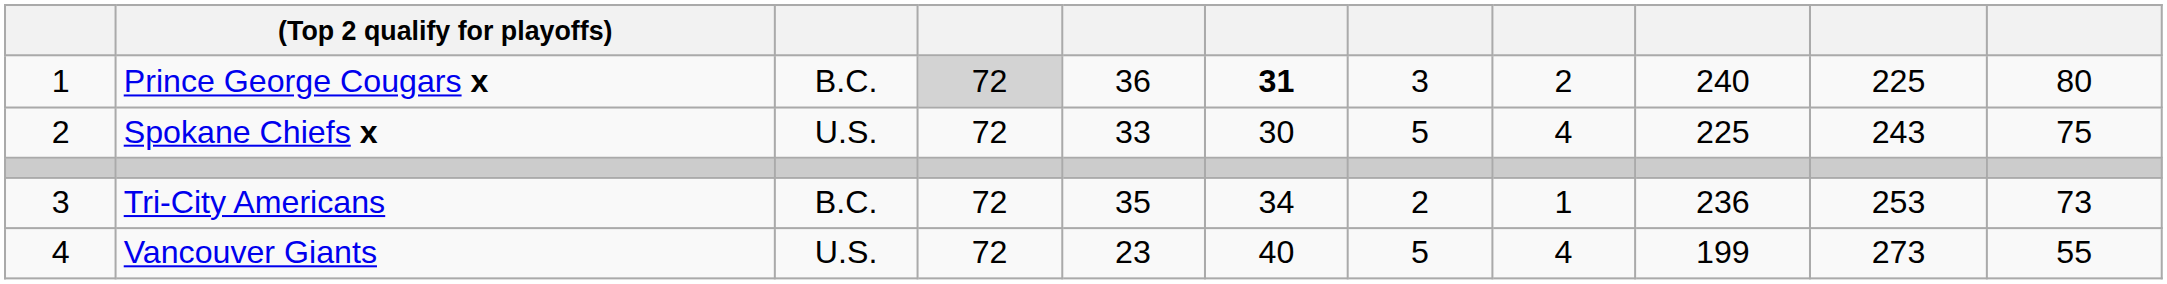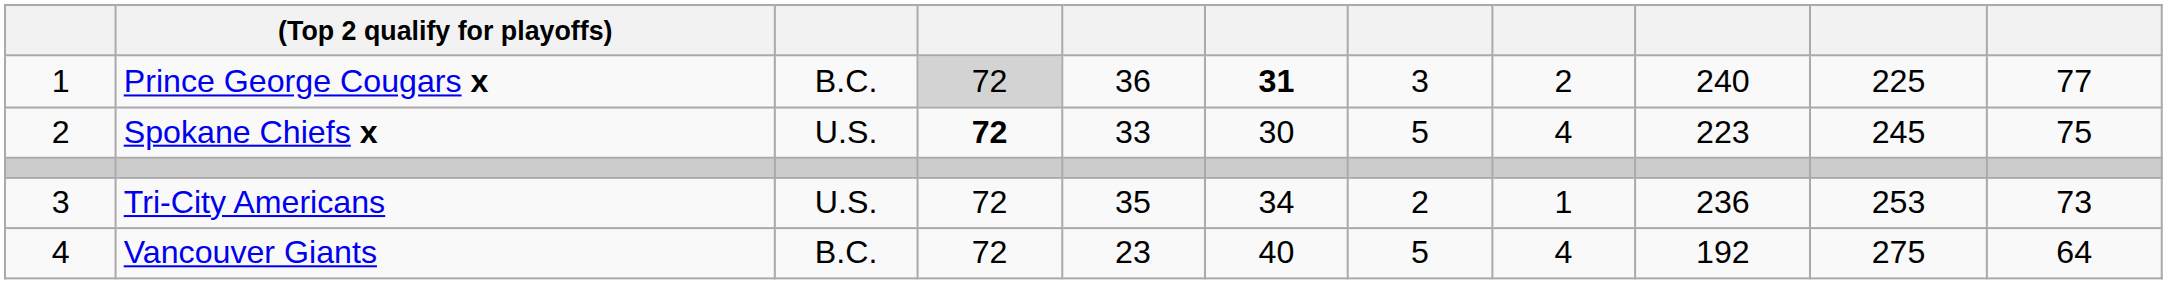(2074, 81) 80 -> (2074, 81) 77
(990, 132) normal -> (990, 132) bold
(1723, 132) 225 -> (1723, 132) 223
(1899, 132) 243 -> (1899, 132) 245
(846, 201) B.C. -> (846, 201) U.S.
(846, 252) U.S. -> (846, 252) B.C.
(1723, 252) 199 -> (1723, 252) 192
(1899, 252) 273 -> (1899, 252) 275
(2074, 252) 55 -> (2074, 252) 64
